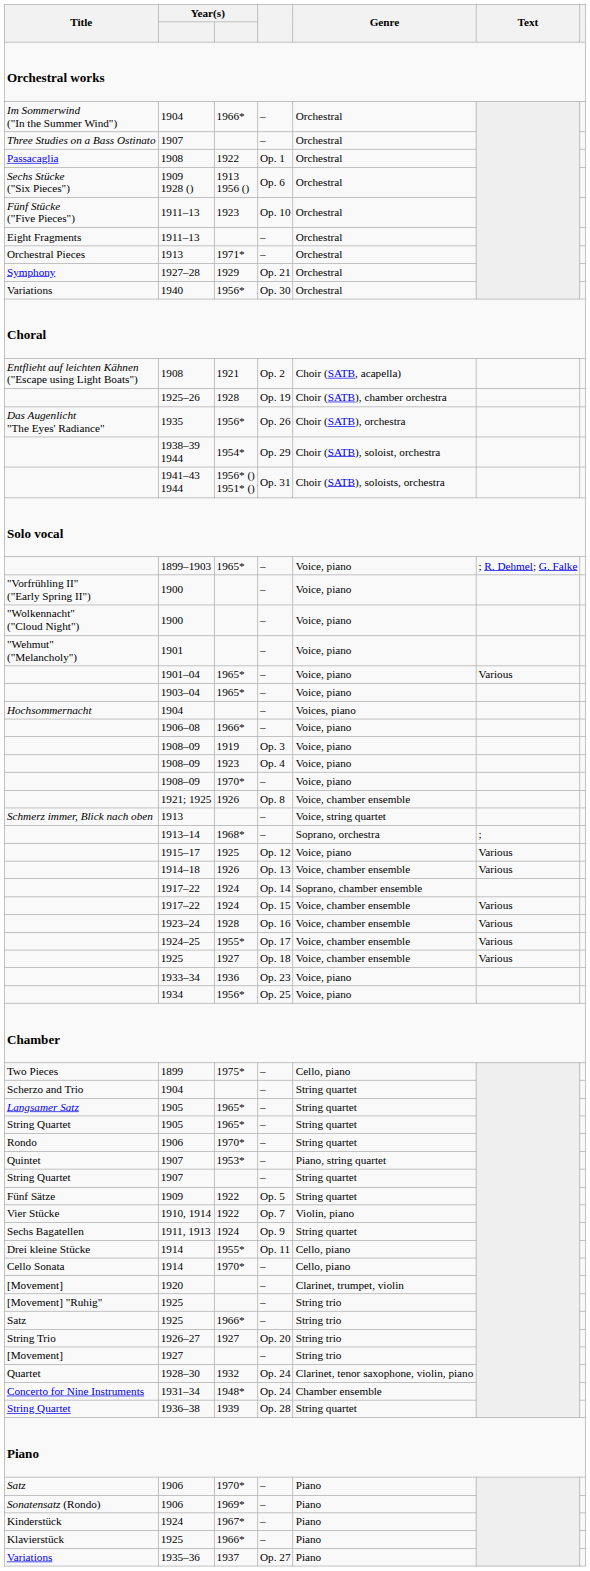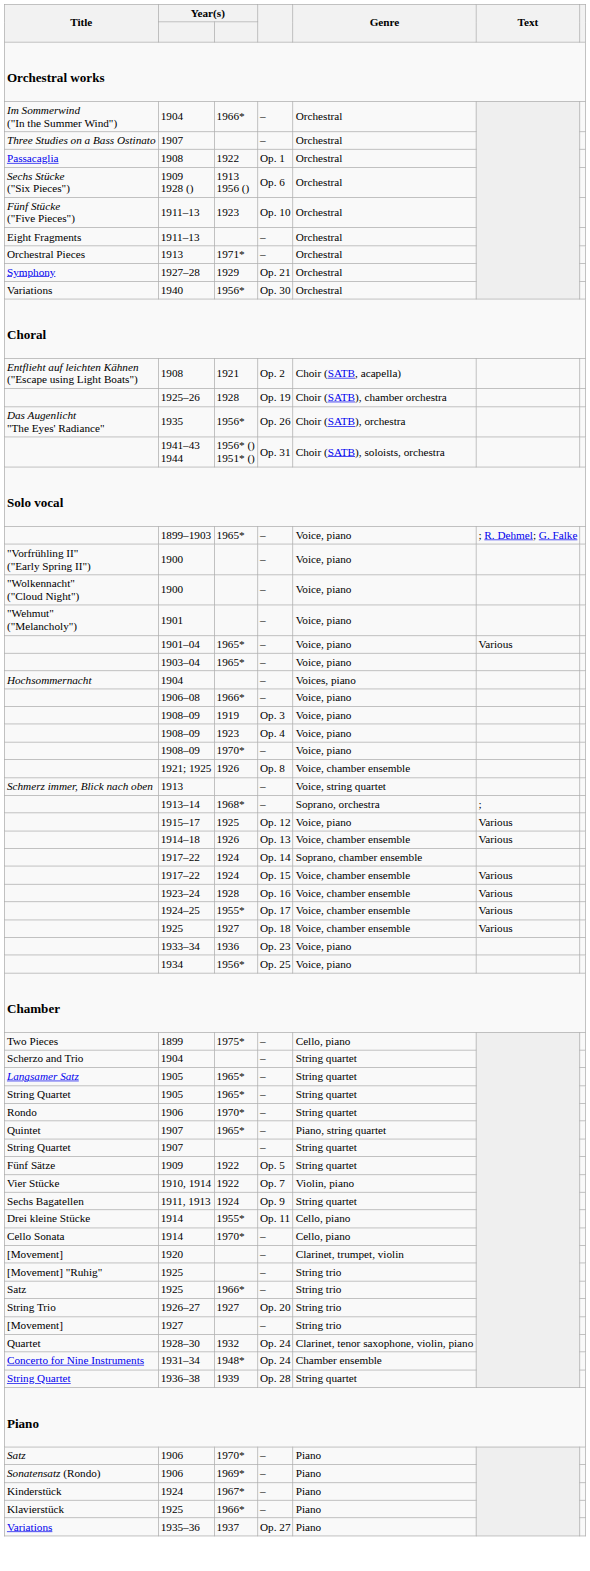- row: (81, 452)
(231, 1160) 1953* -> (231, 1130) 1965*
